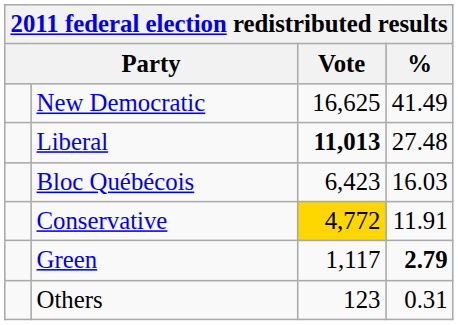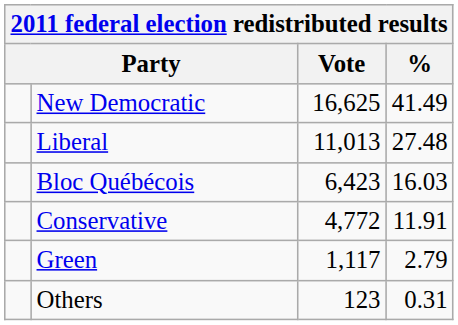(347, 142) bold -> (347, 142) normal
(353, 220) gold background -> (353, 220) no background
(426, 260) bold -> (426, 260) normal
